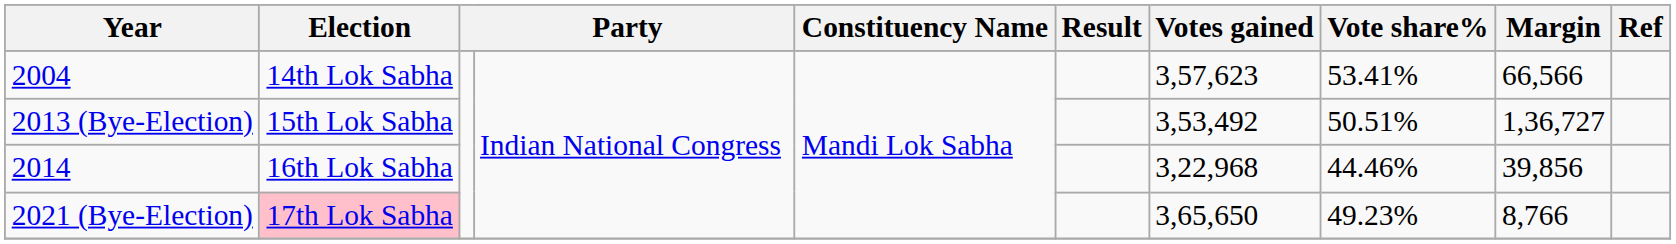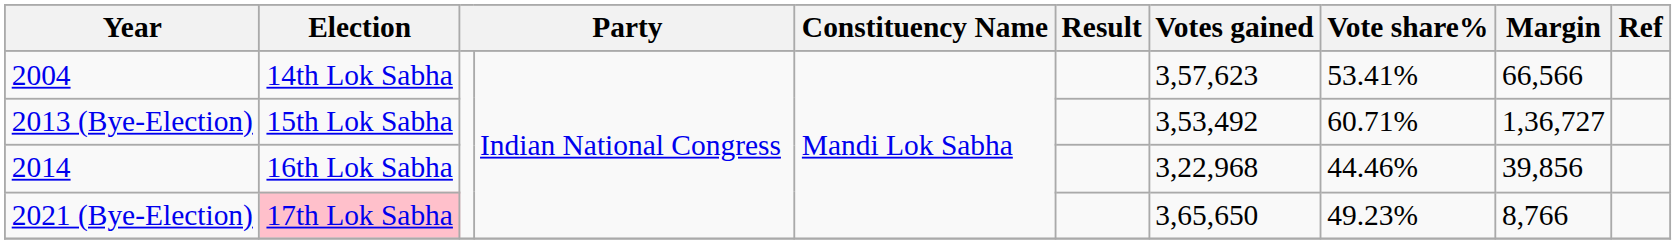(1373, 121) 50.51% -> (1373, 121) 60.71%
